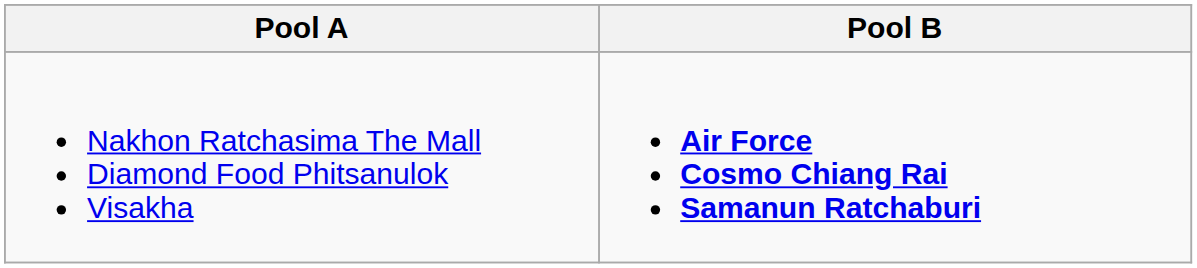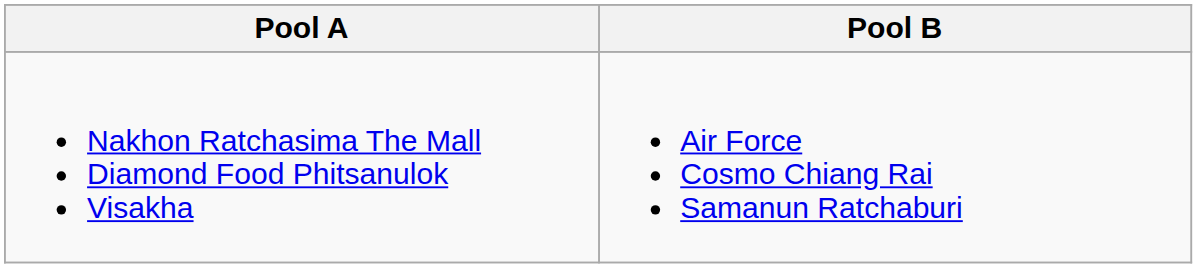(895, 174) bold -> (895, 174) normal
